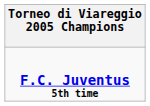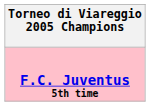(75, 86) no background -> (75, 86) pink background
